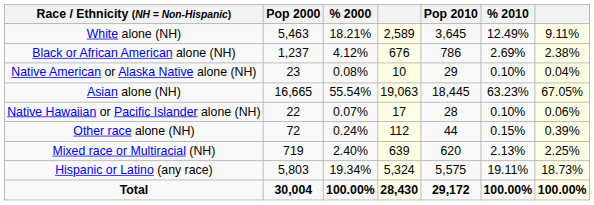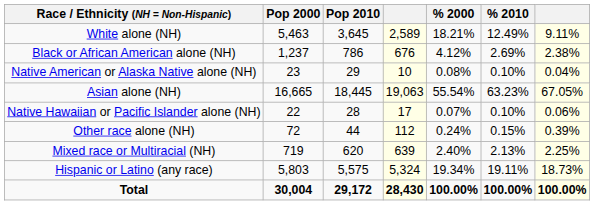columns swapped: (451, 14) <-> (350, 14)
